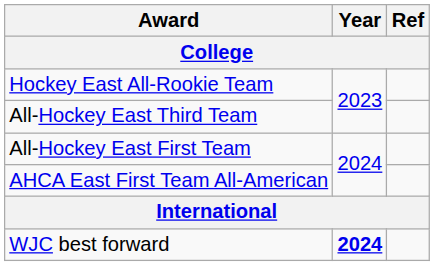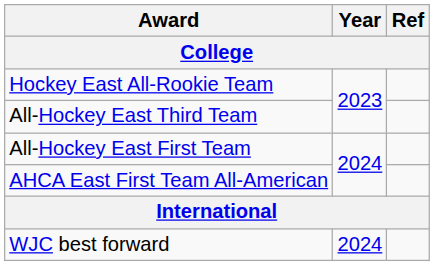(360, 244) bold -> (360, 244) normal
